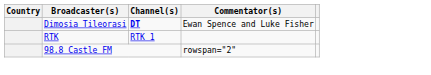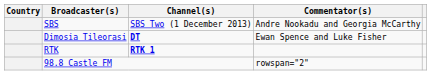+ row: (51, 24)
(143, 37) normal -> (143, 50) bold
